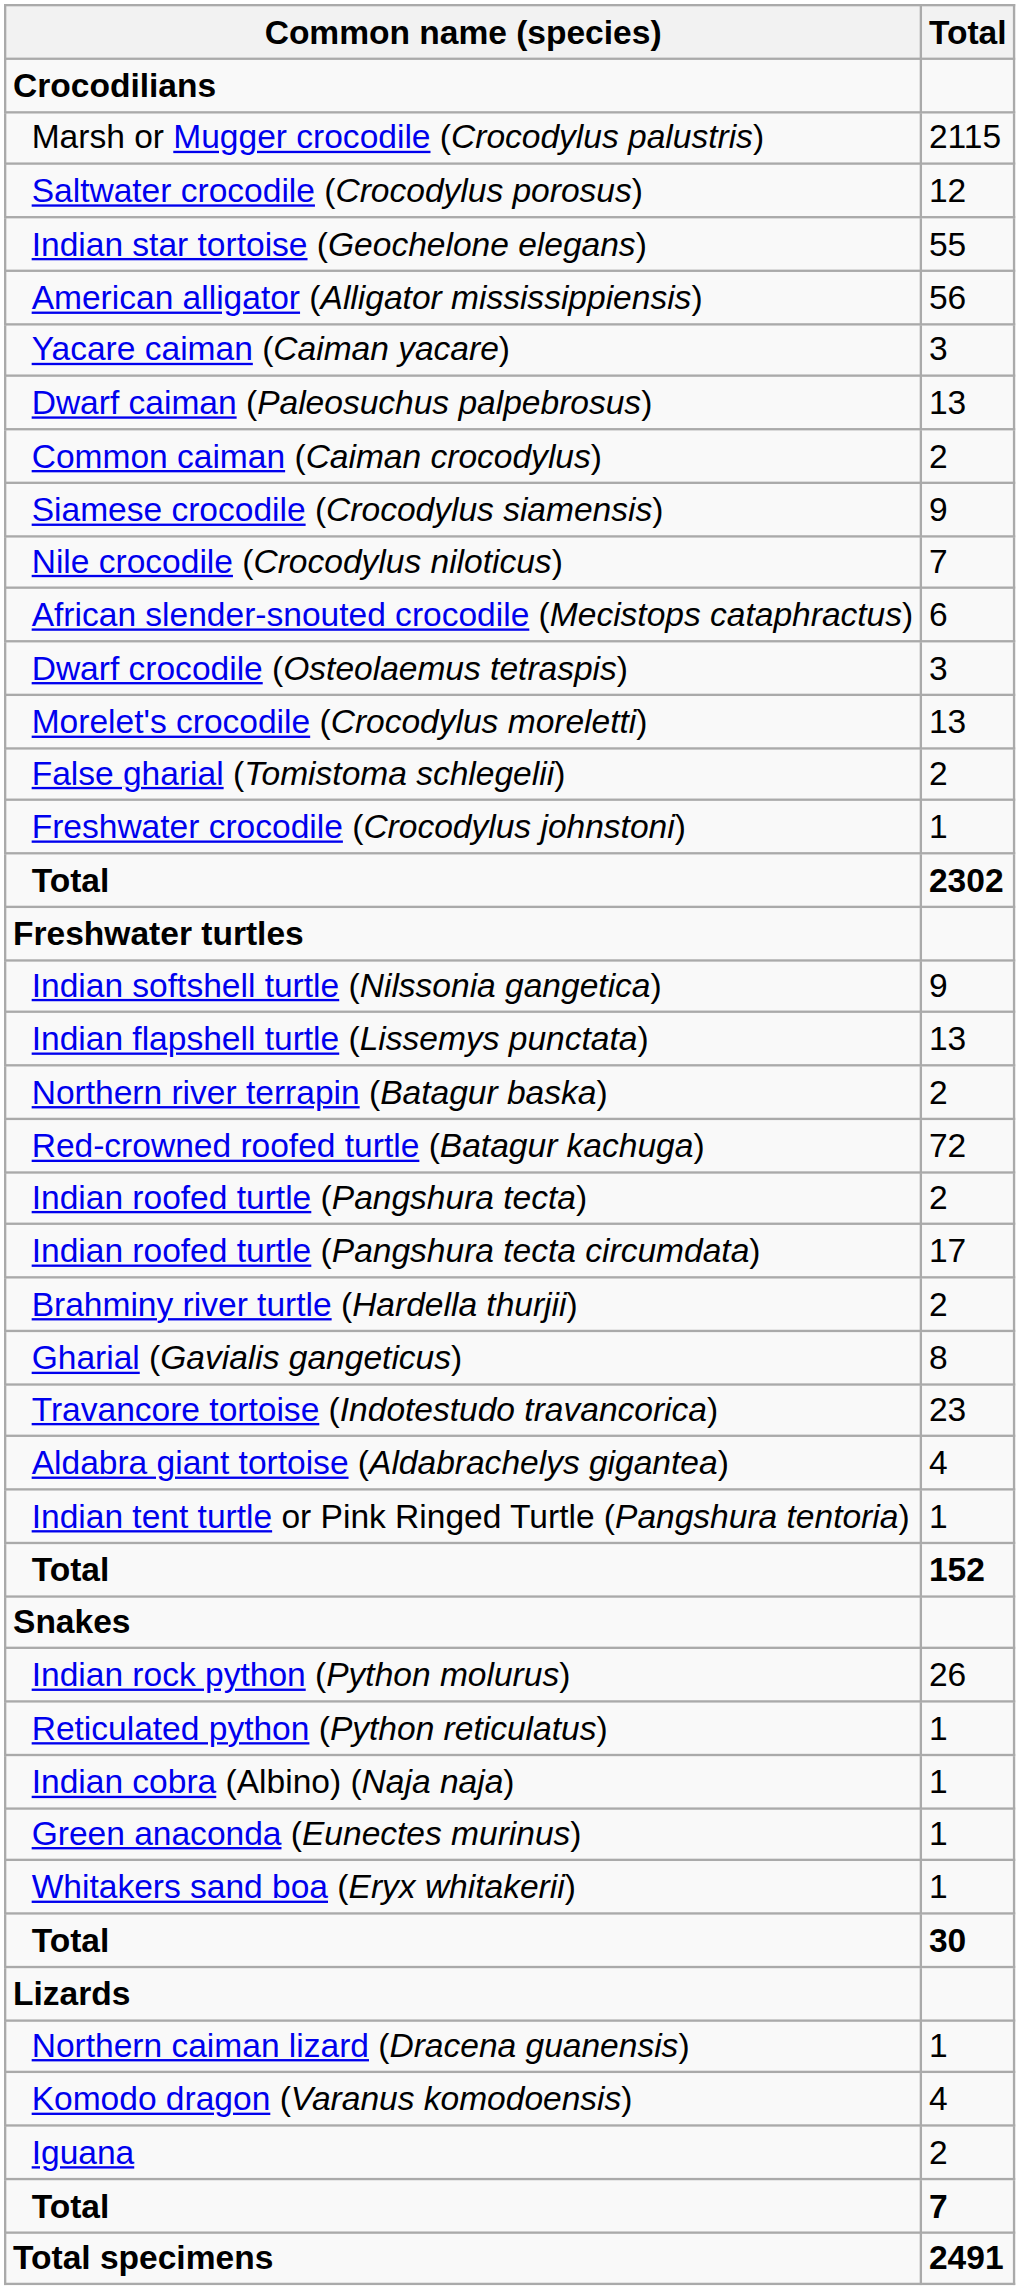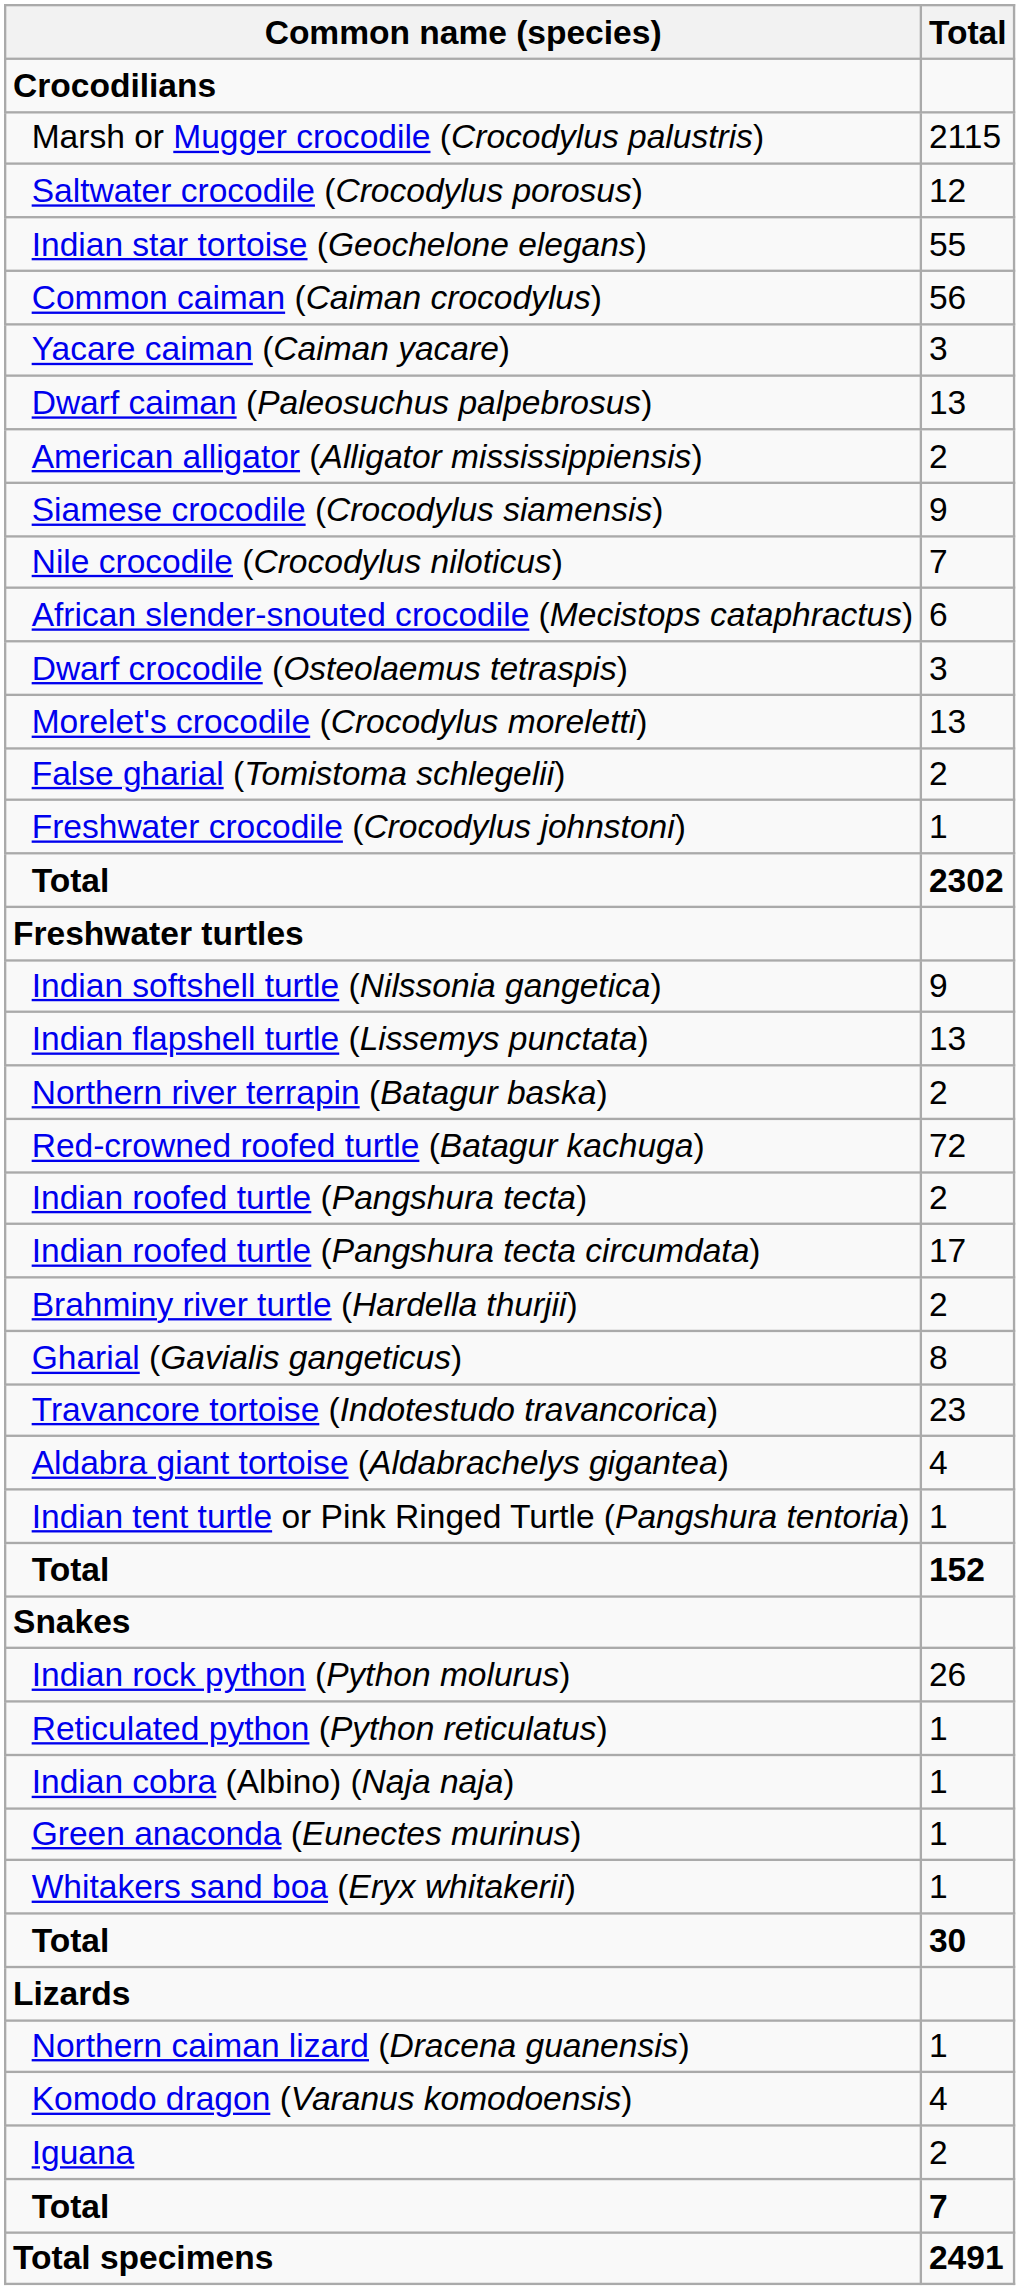(358, 297) American alligator (Alligator mississippiensis) -> (307, 297) Common caiman (Caiman crocodylus)
(307, 456) Common caiman (Caiman crocodylus) -> (358, 456) American alligator (Alligator mississippiensis)
